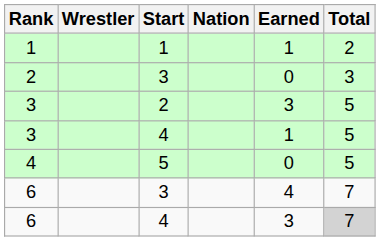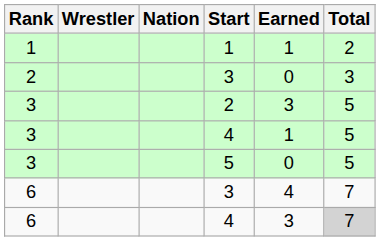columns swapped: (221, 18) <-> (164, 18)
(31, 163) 4 -> (31, 163) 3
